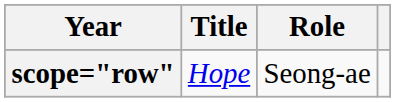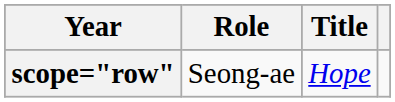columns swapped: (219, 27) <-> (317, 27)
